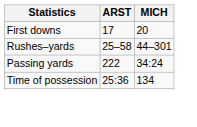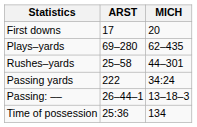+ row: (36, 46)
+ row: (34, 97)
